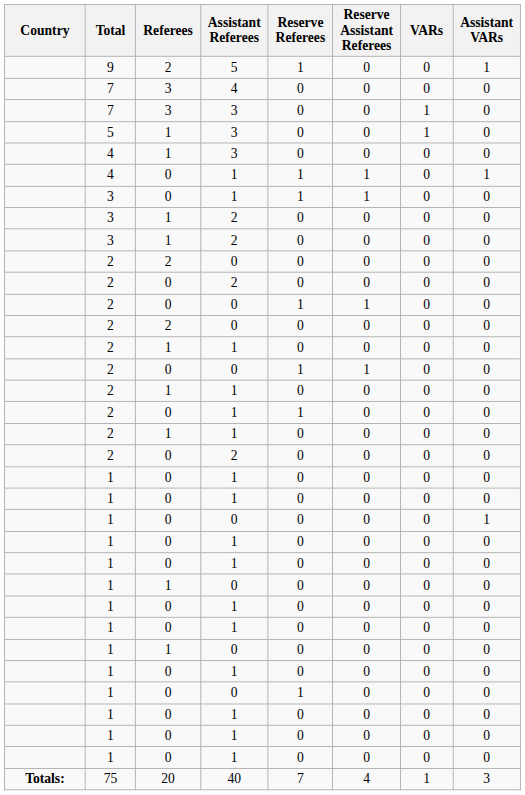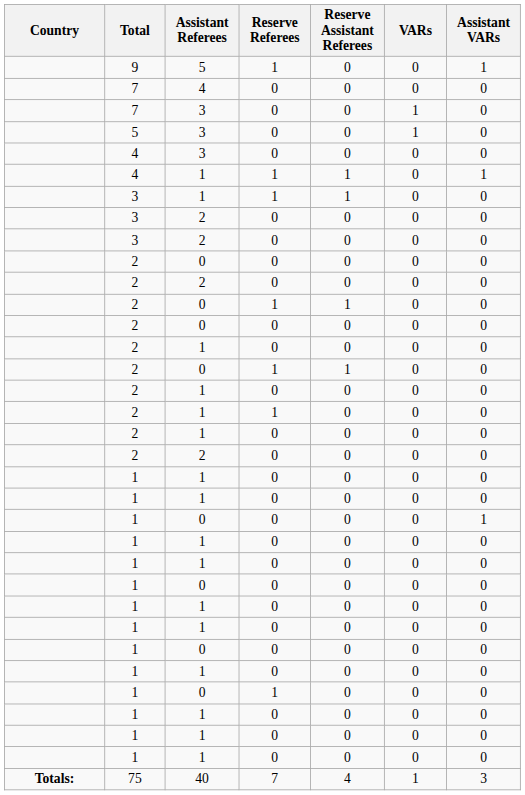- column: (168, 30)
